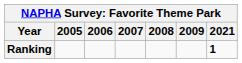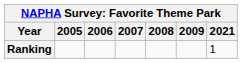(213, 49) bold -> (213, 49) normal
